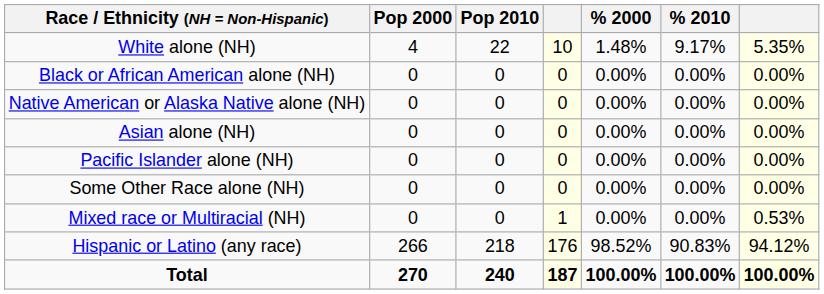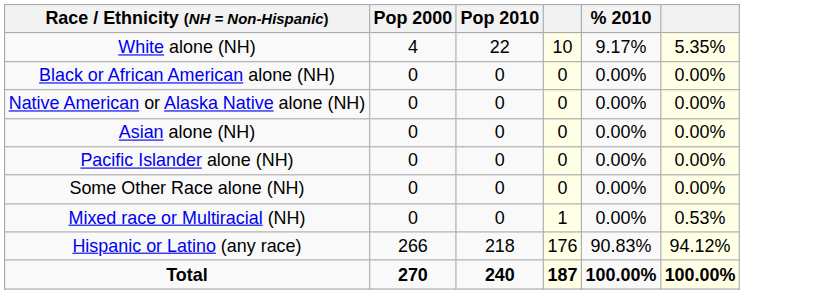- column: (621, 18)
